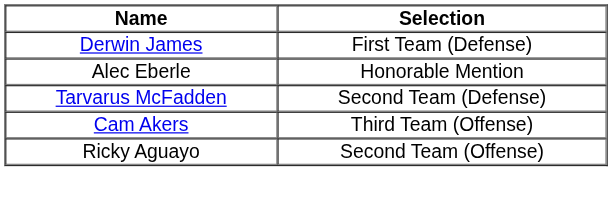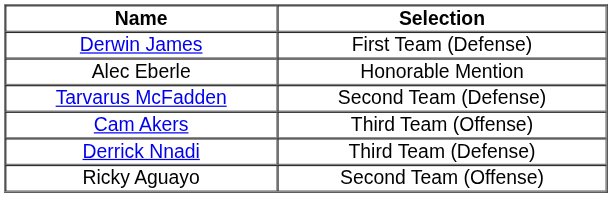+ row: (141, 151)
